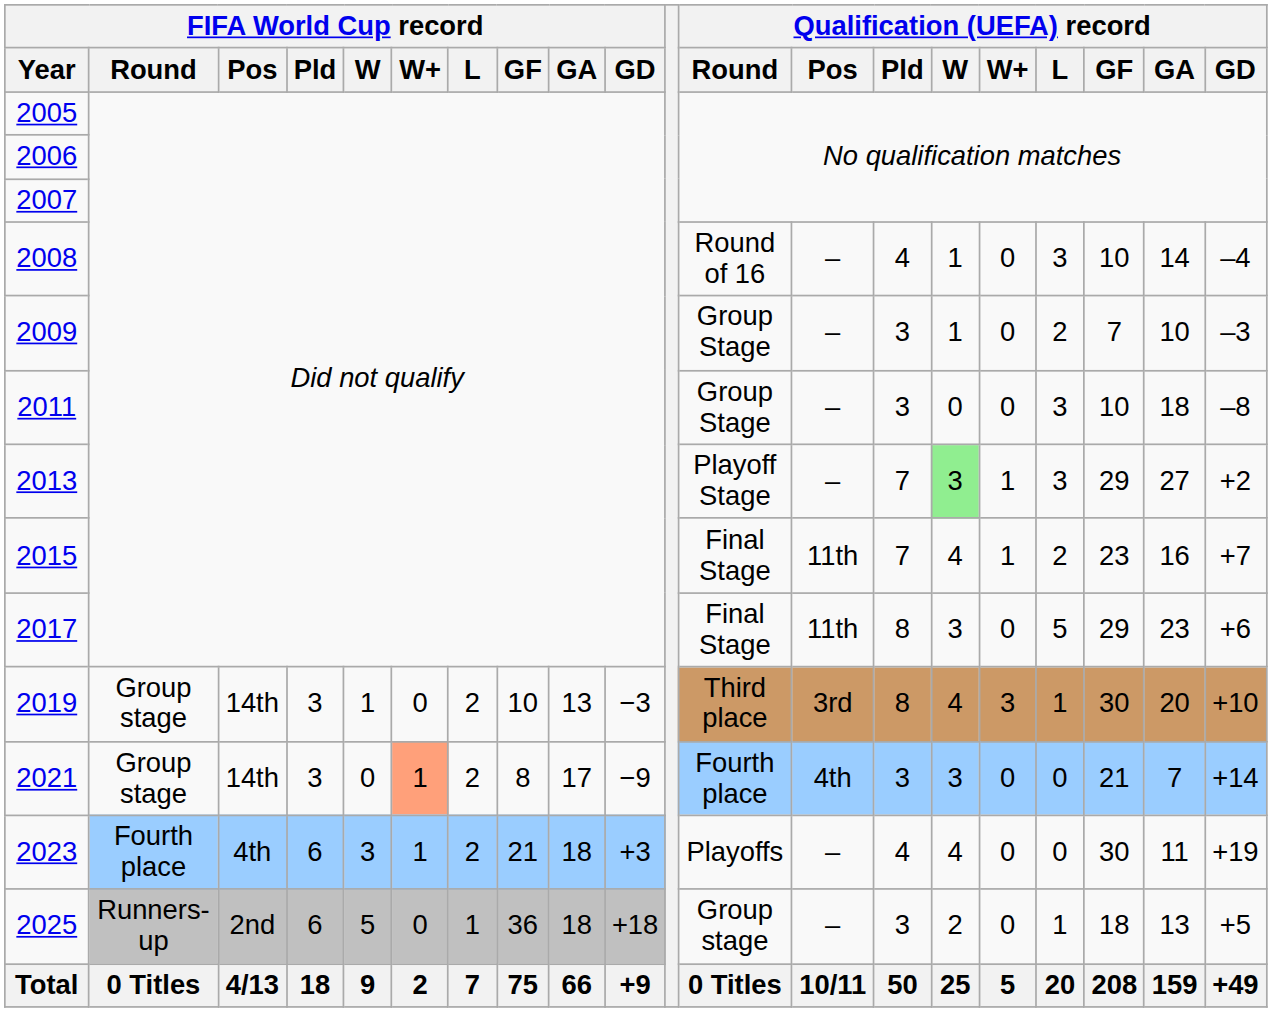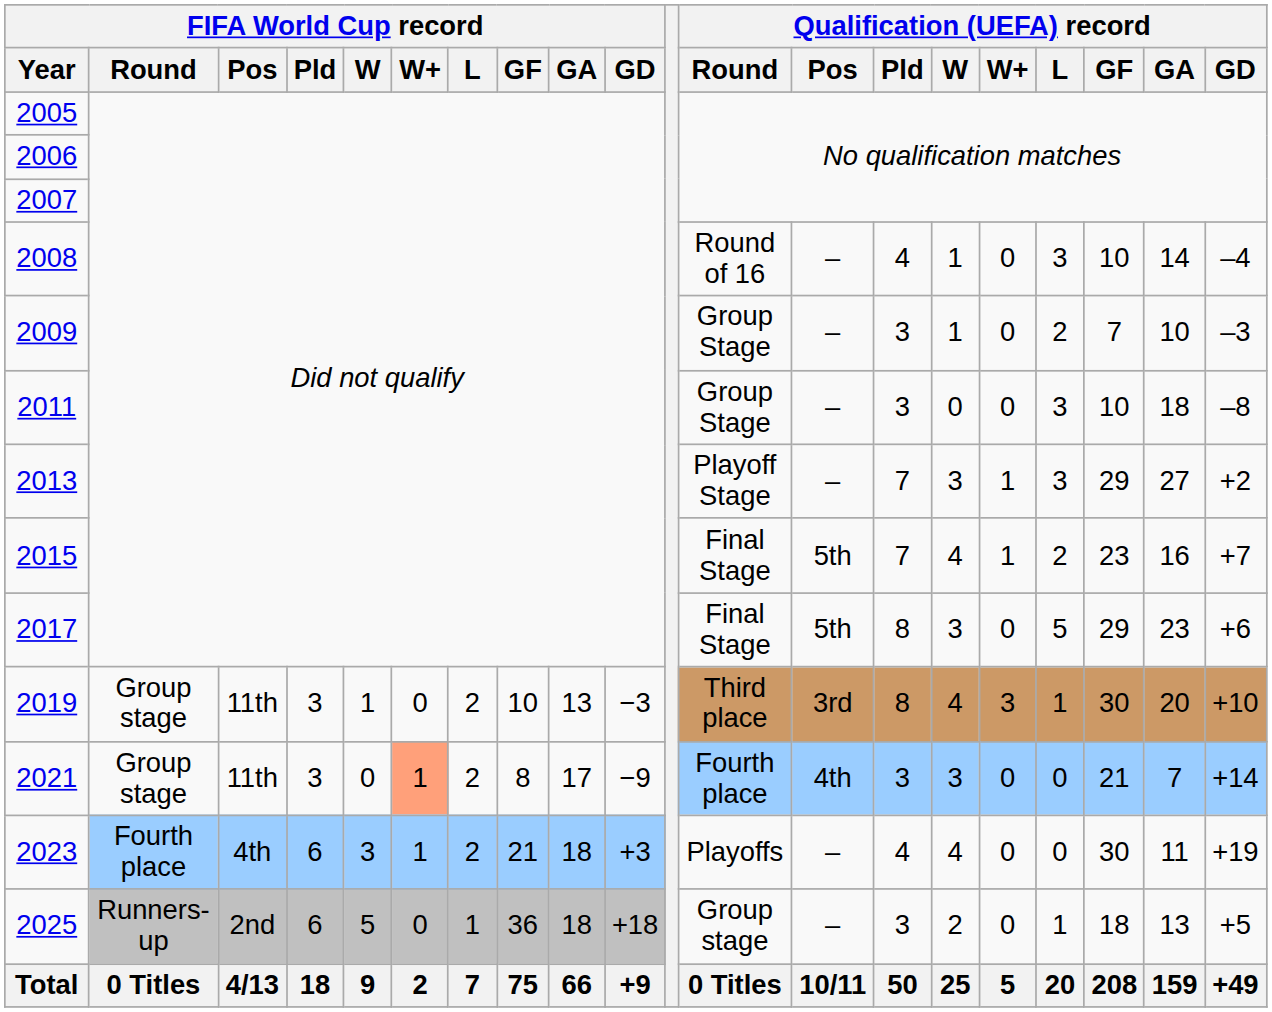(955, 481) lightgreen background -> (955, 481) no background
(833, 555) 11th -> (833, 555) 5th
(833, 629) 11th -> (833, 629) 5th
(252, 703) 14th -> (252, 703) 11th
(252, 777) 14th -> (252, 777) 11th
